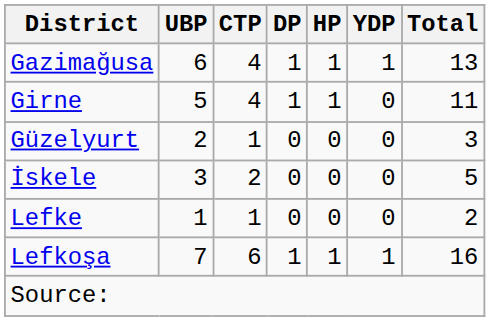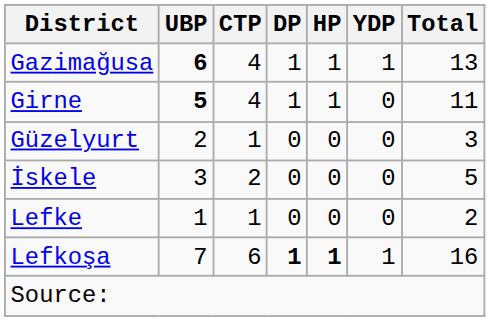(200, 63) normal -> (200, 63) bold
(200, 102) normal -> (200, 102) bold
(294, 257) normal -> (294, 257) bold
(334, 257) normal -> (334, 257) bold
